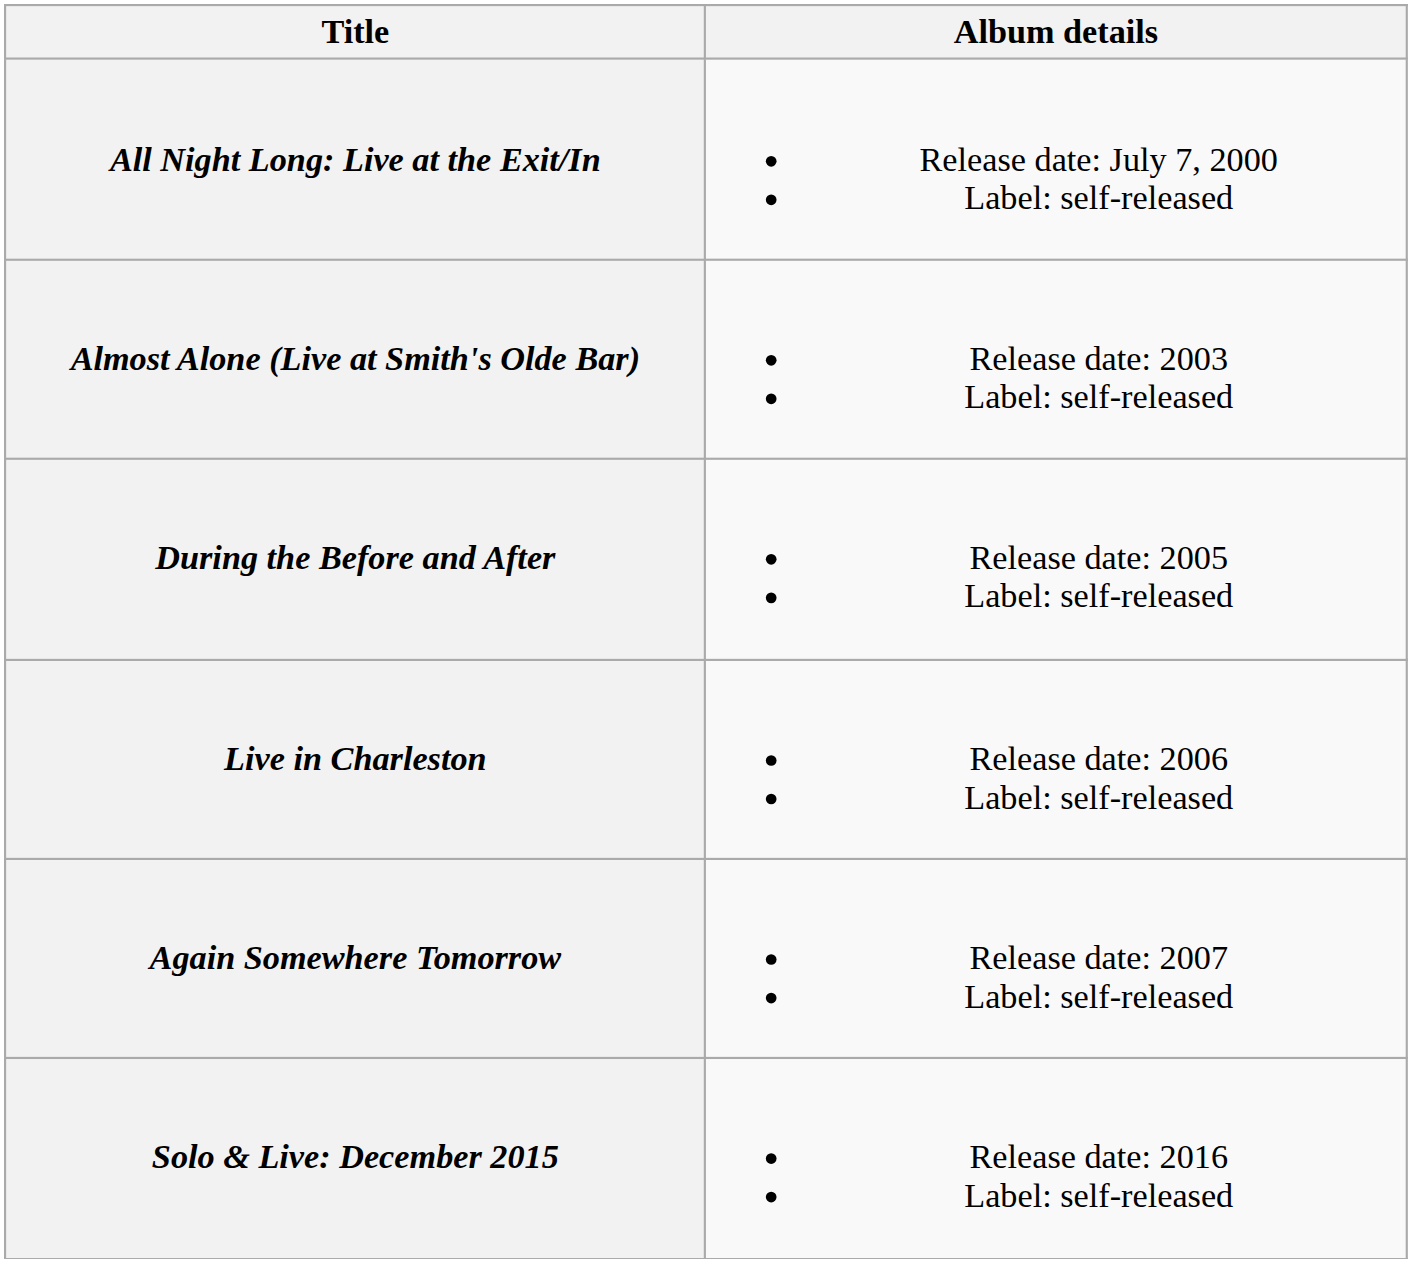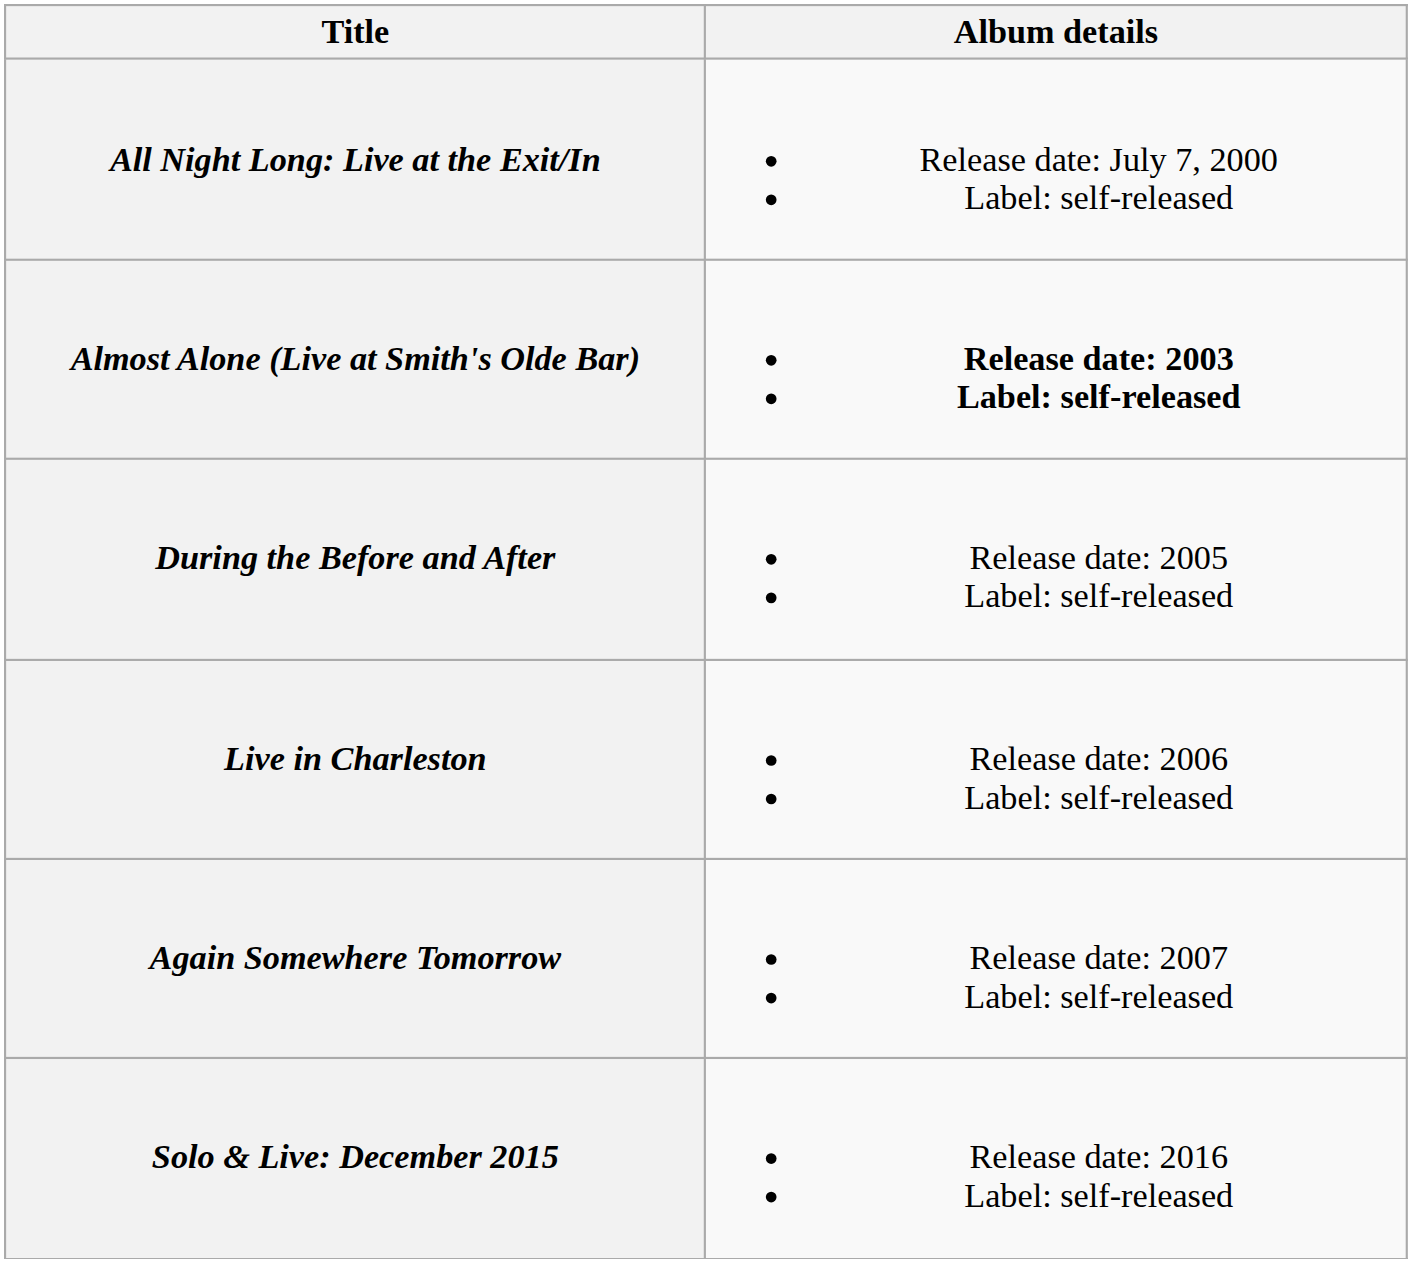(1056, 378) normal -> (1056, 378) bold
